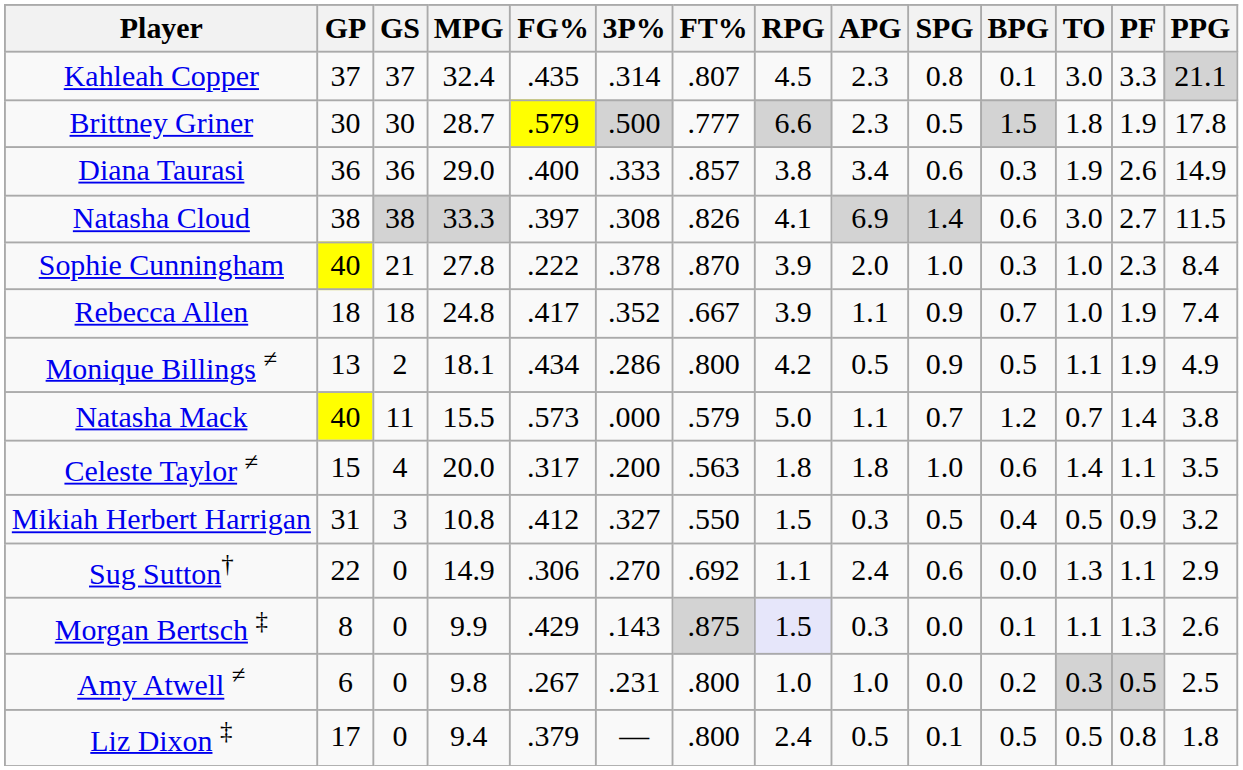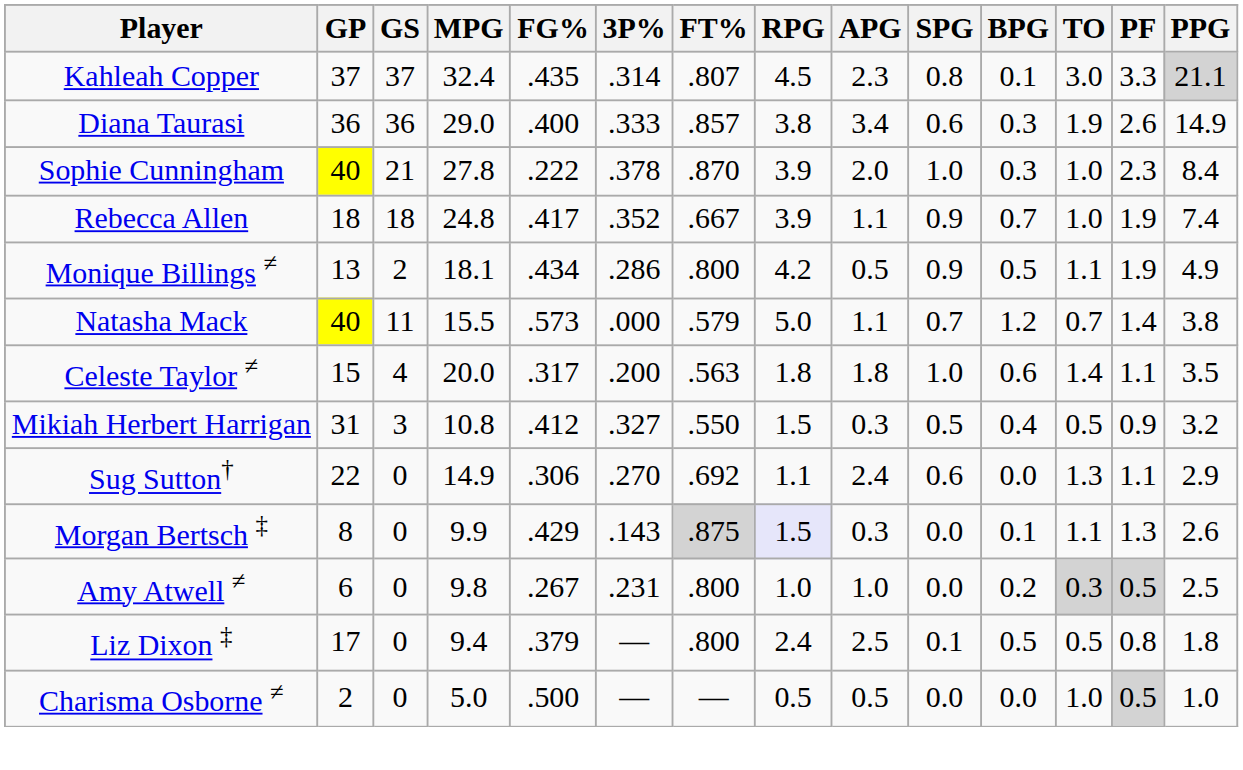- row: (161, 123)
- row: (161, 218)
(870, 737) 0.5 -> (870, 642) 2.5
+ row: (161, 697)
